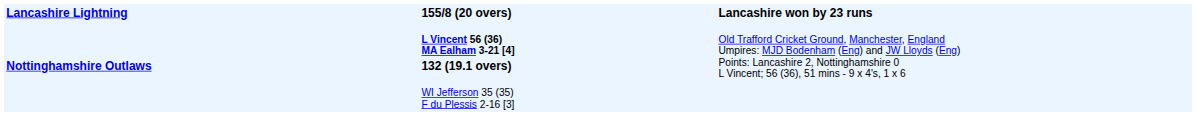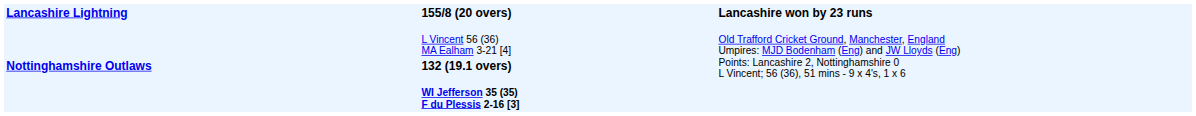(468, 45) bold -> (466, 45) normal
(468, 98) normal -> (470, 98) bold
